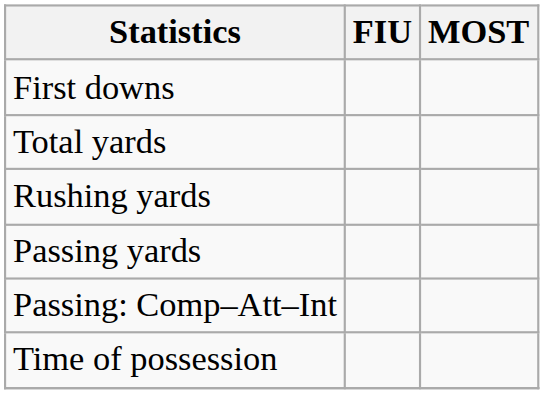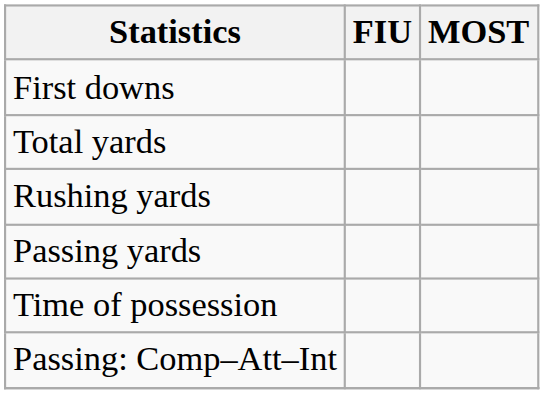rows swapped: (175, 304) <-> (145, 359)
